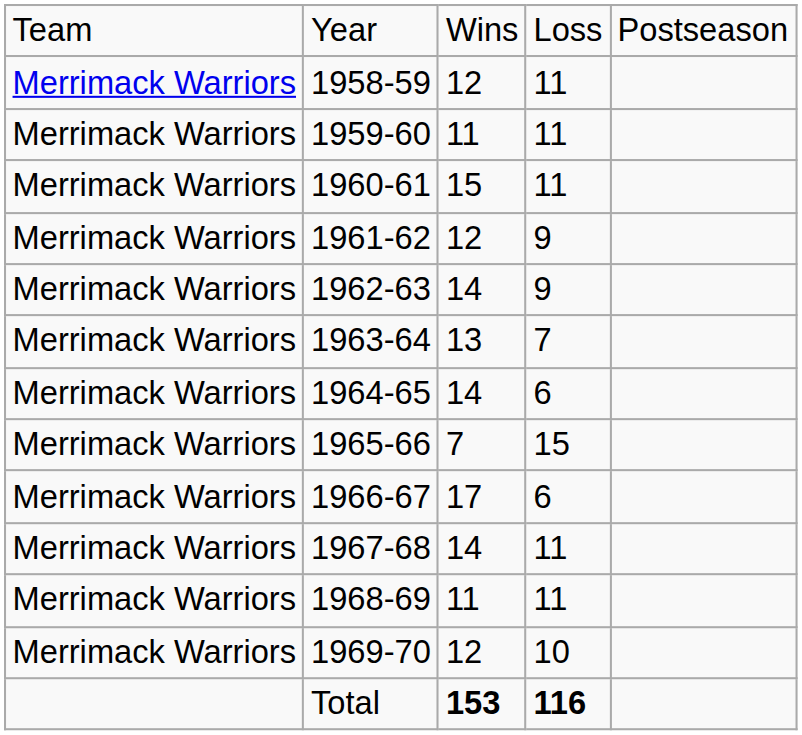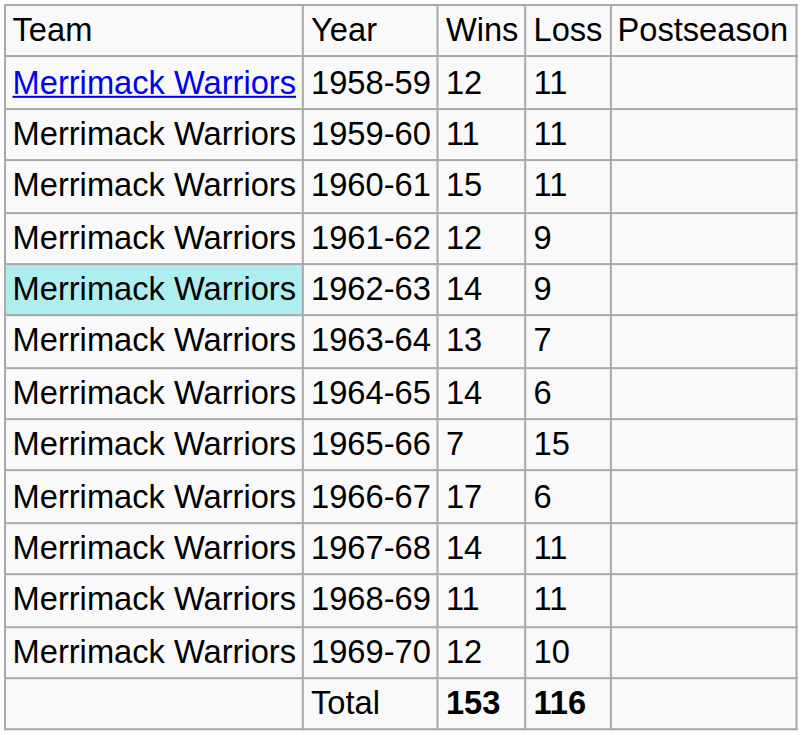(154, 289) no background -> (154, 289) paleturquoise background
